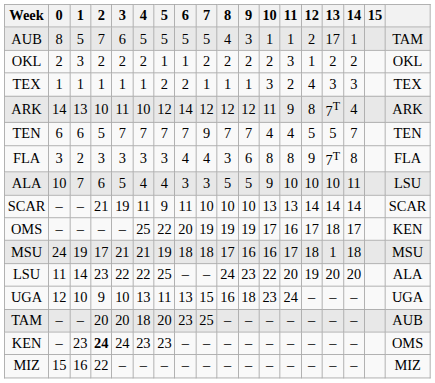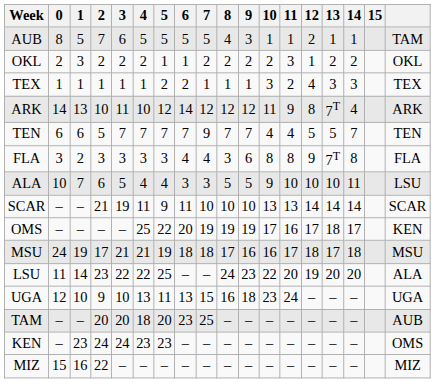(333, 38) 17 -> (333, 38) 1
(333, 252) 1 -> (333, 252) 17
(101, 343) bold -> (101, 343) normal
